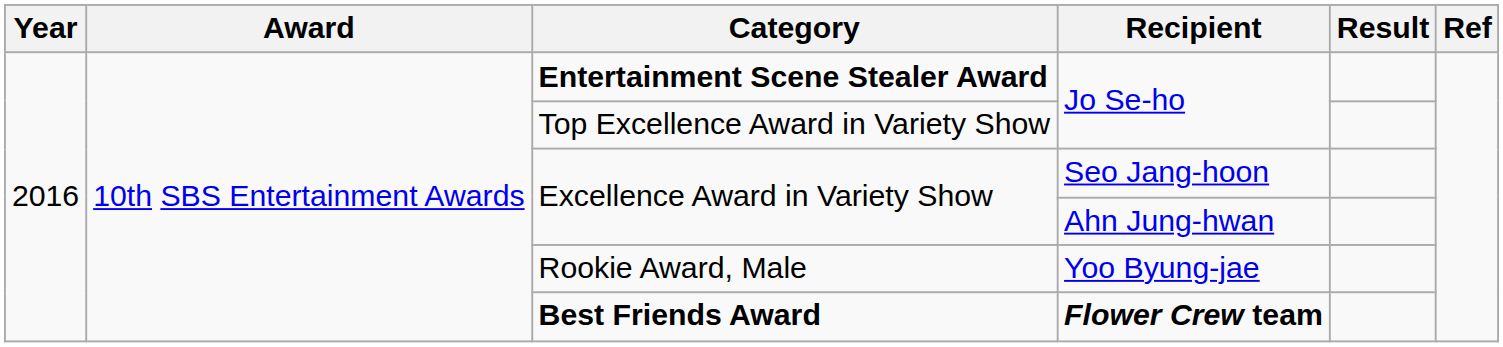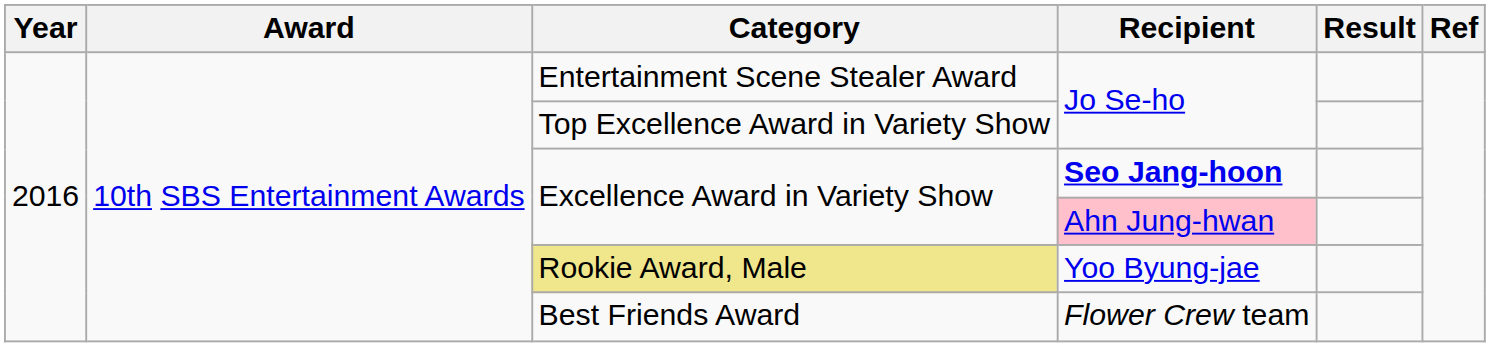(793, 76) bold -> (778, 76) normal
(1167, 172) normal -> (1173, 172) bold
(1169, 220) no background -> (1169, 220) pink background
(673, 268) no background -> (673, 268) khaki background
(680, 316) bold -> (669, 316) normal
(1193, 316) bold -> (1187, 316) normal
